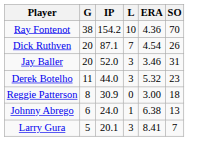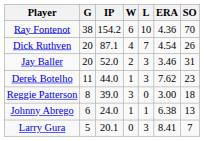+ column: (131, 12)
(152, 78) 5.32 -> (167, 78) 7.62
(109, 95) 30.9 -> (109, 95) 39.0
